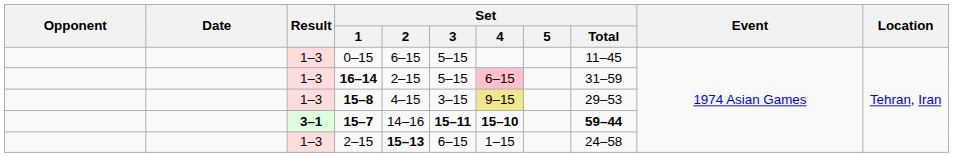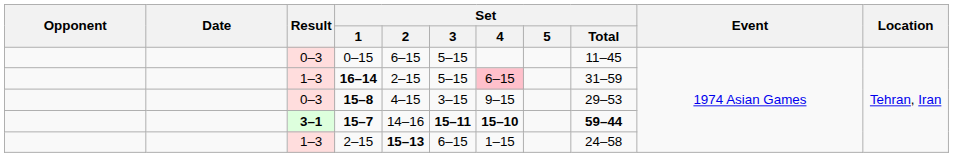(311, 58) 1–3 -> (311, 58) 0–3
(311, 100) 1–3 -> (311, 100) 0–3
(500, 100) khaki background -> (500, 100) no background
